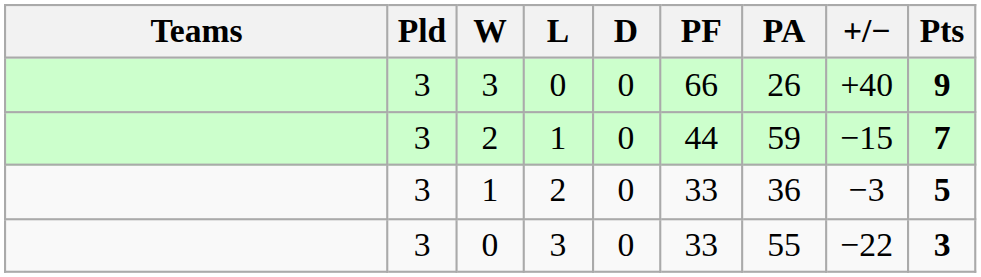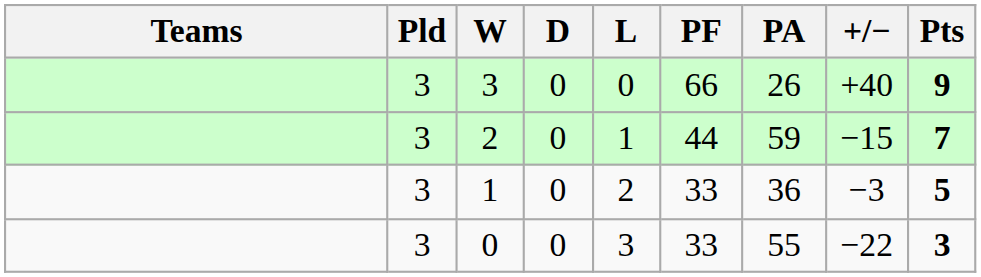columns swapped: (626, 31) <-> (558, 31)
